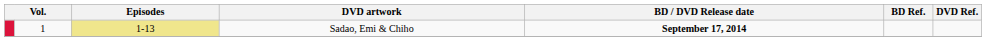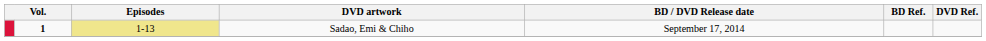(43, 28) normal -> (43, 28) bold
(704, 28) bold -> (704, 28) normal
